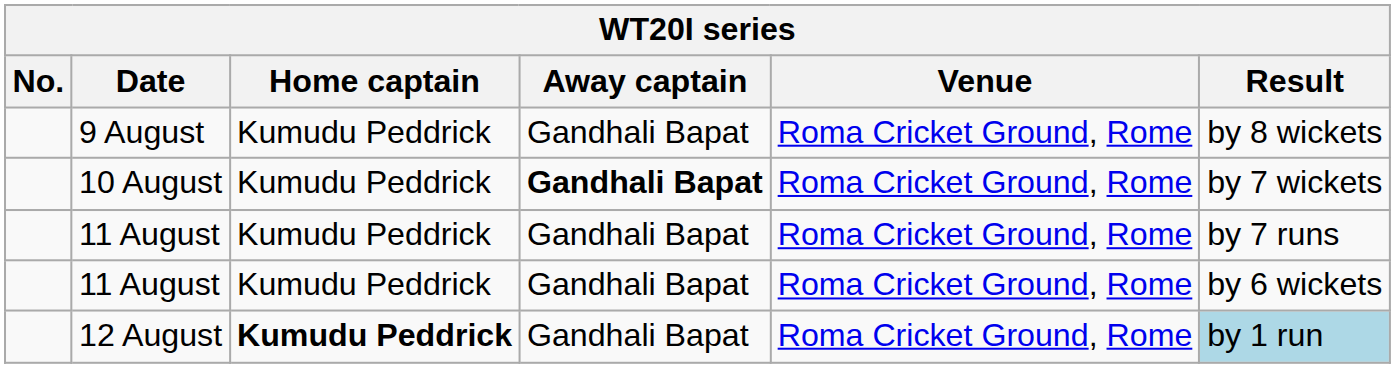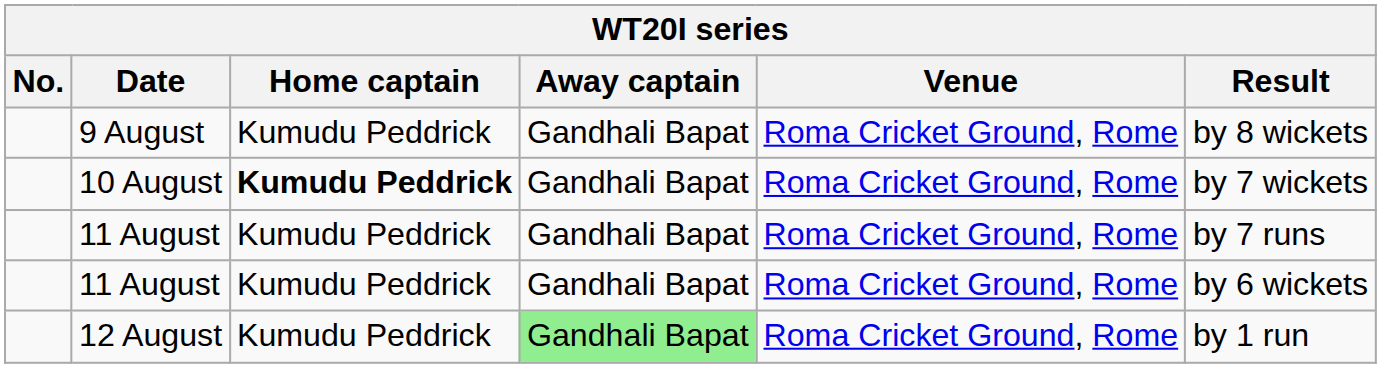(364, 183) normal -> (375, 183) bold
(645, 183) bold -> (638, 183) normal
(375, 336) bold -> (364, 336) normal
(638, 336) no background -> (638, 336) lightgreen background
(1265, 336) lightblue background -> (1251, 336) no background
